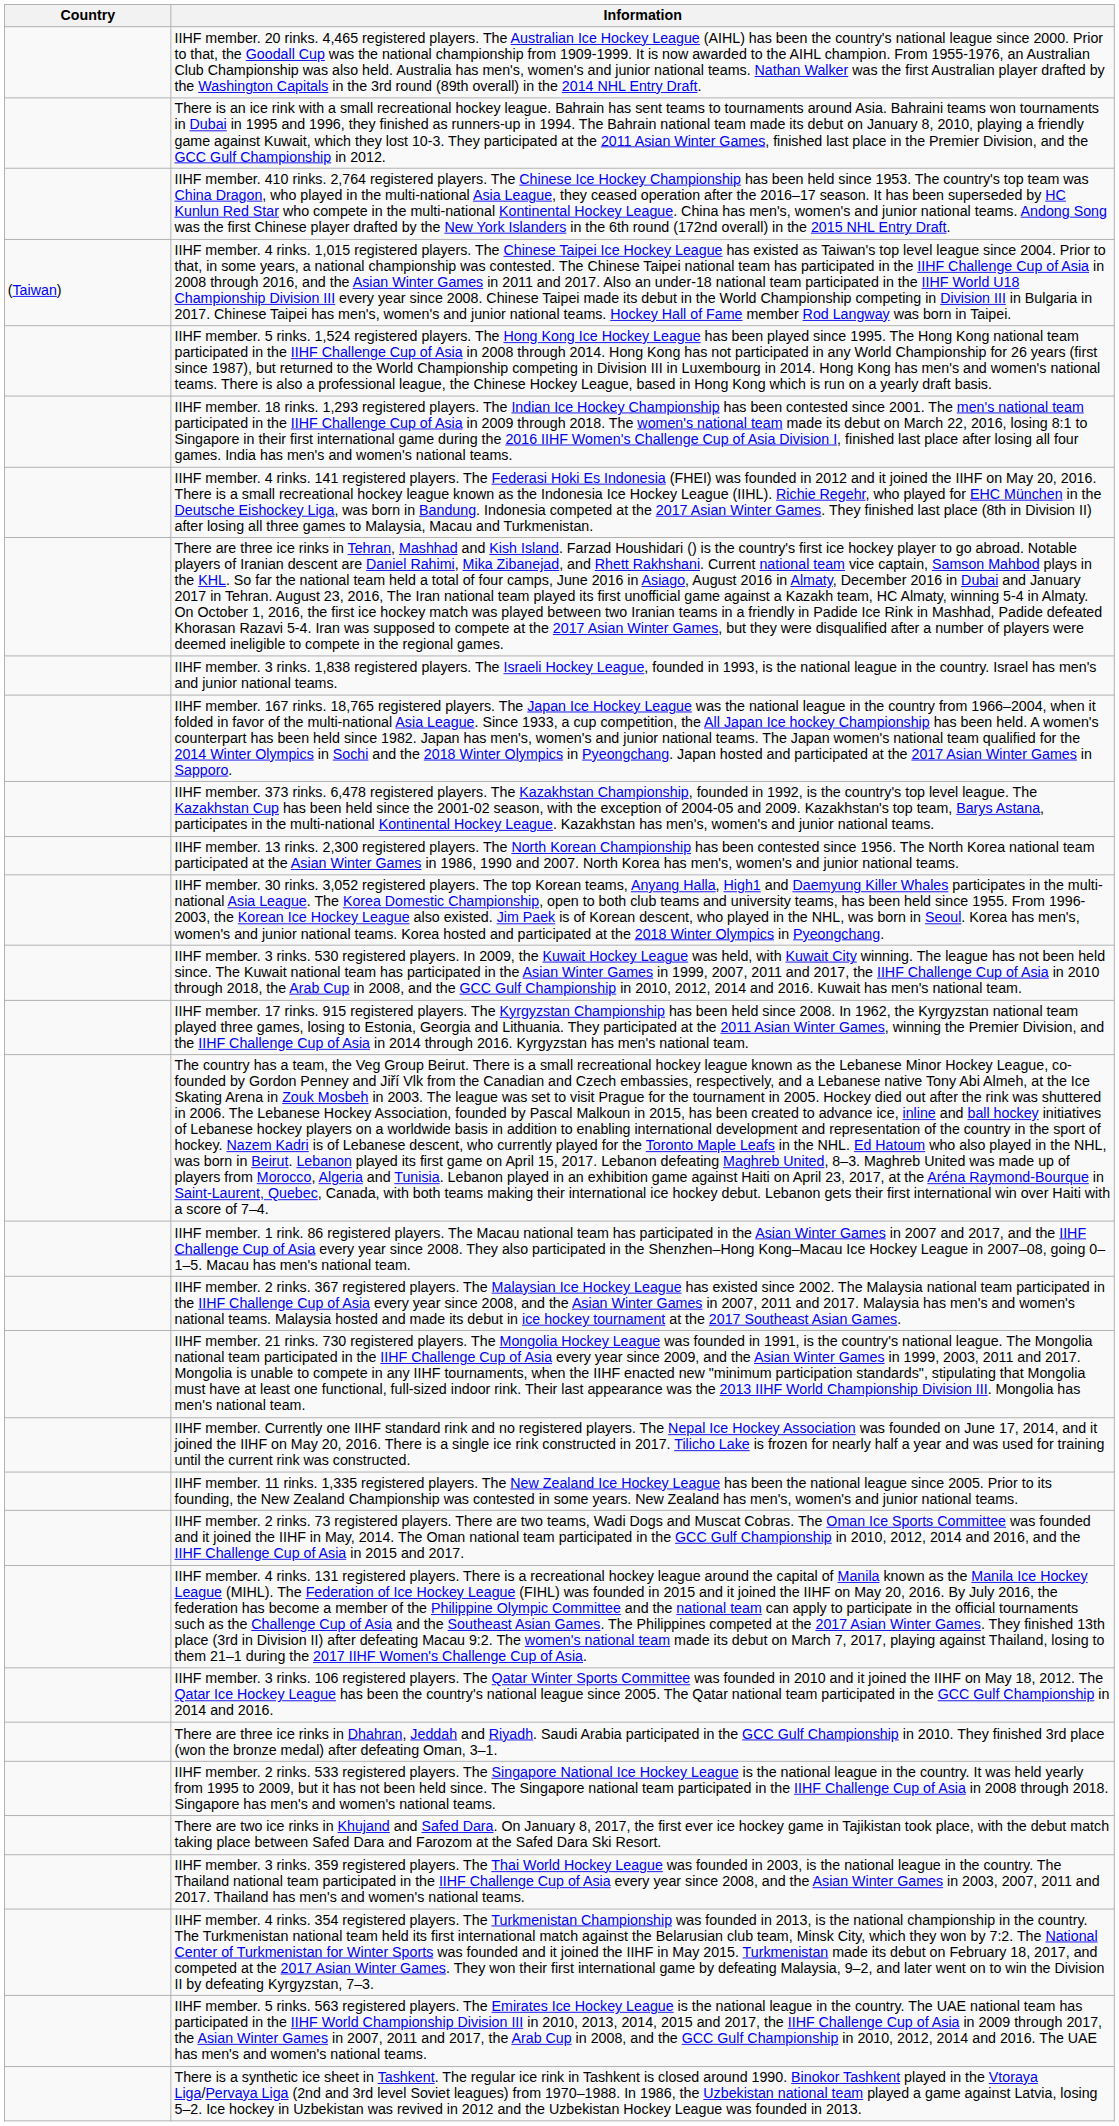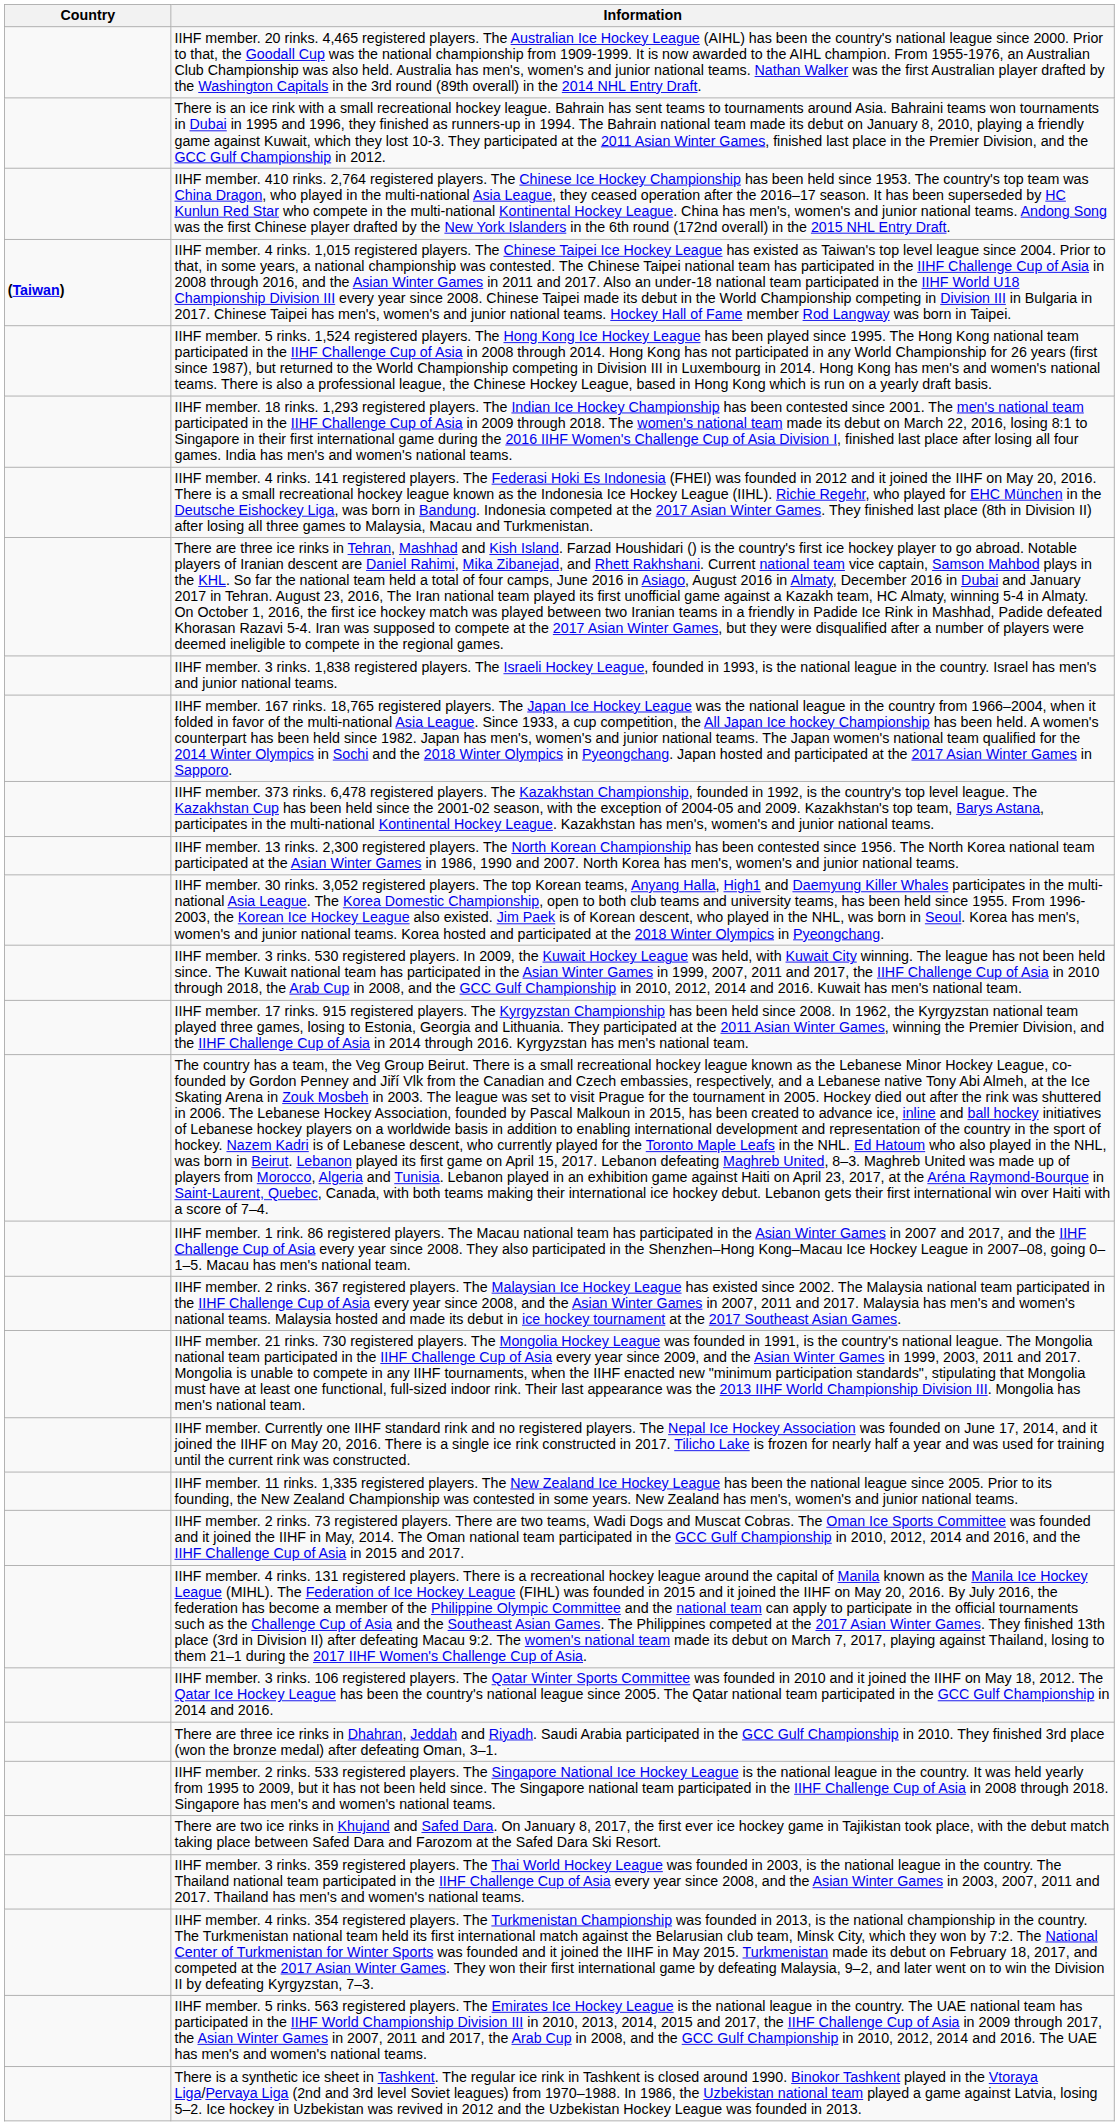(35, 290) normal -> (36, 290) bold
